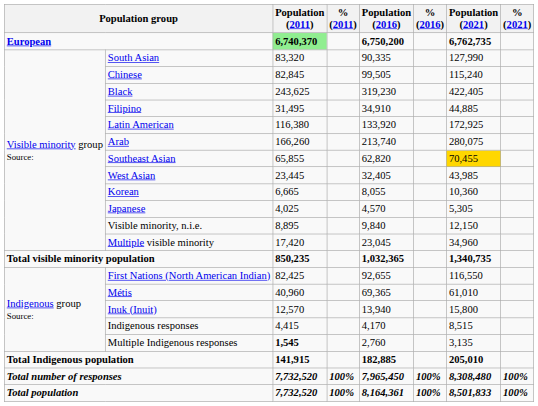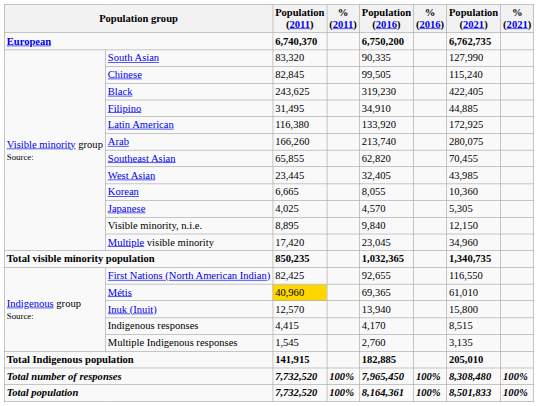(296, 41) lightgreen background -> (296, 41) no background
(463, 158) gold background -> (463, 158) no background
(290, 292) no background -> (290, 292) gold background
(287, 342) bold -> (287, 342) normal
